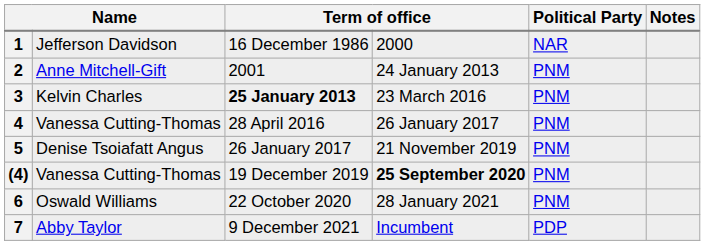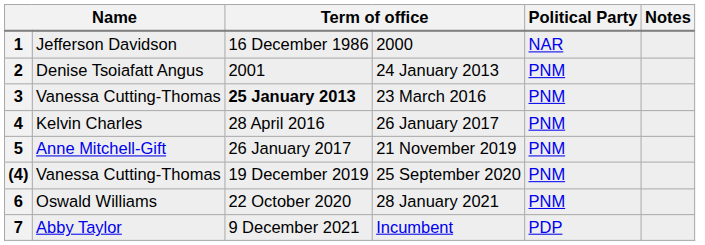(101, 70) Anne Mitchell-Gift -> (120, 70) Denise Tsoiafatt Angus
(89, 97) Kelvin Charles -> (128, 97) Vanessa Cutting-Thomas
(128, 123) Vanessa Cutting-Thomas -> (89, 123) Kelvin Charles
(120, 149) Denise Tsoiafatt Angus -> (101, 149) Anne Mitchell-Gift
(451, 175) bold -> (449, 175) normal
